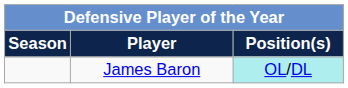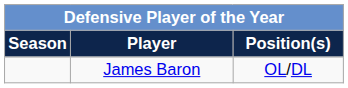(288, 69) paleturquoise background -> (288, 69) no background
